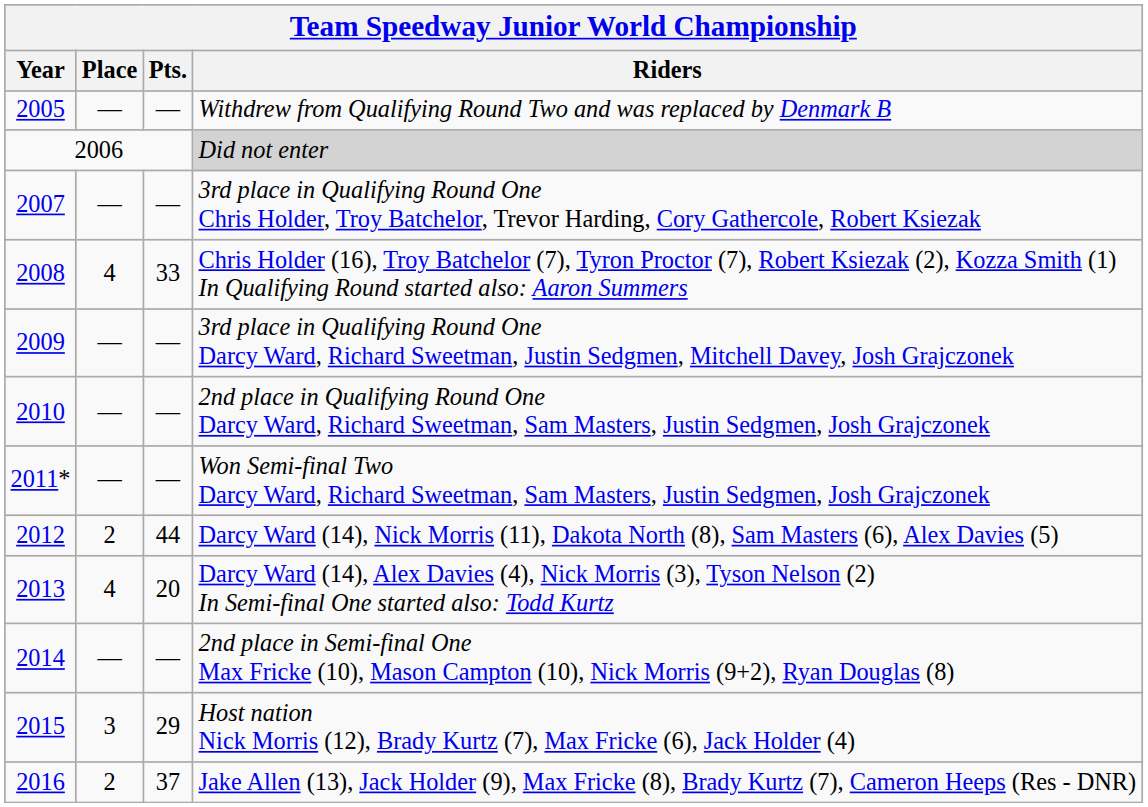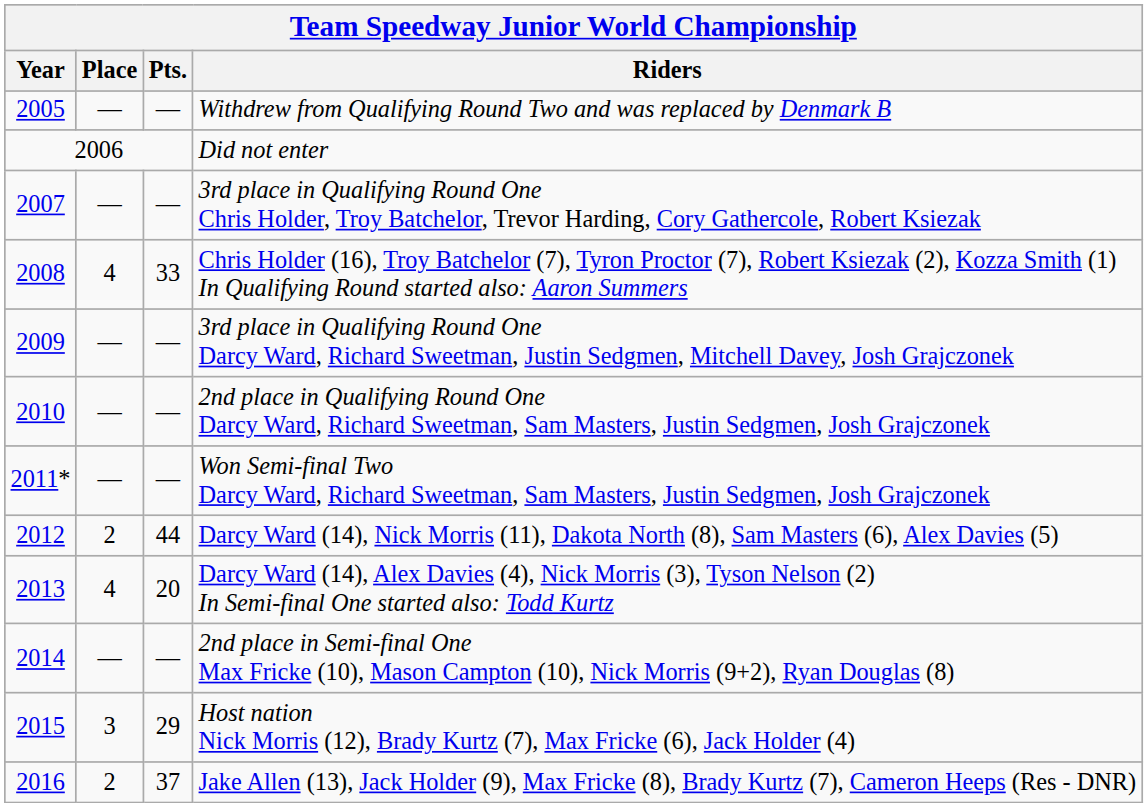(263, 150) lightgrey background -> (263, 150) no background
